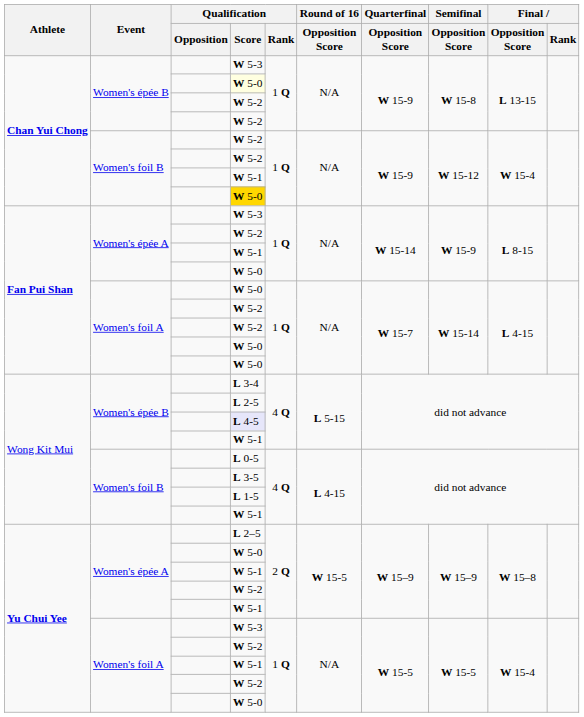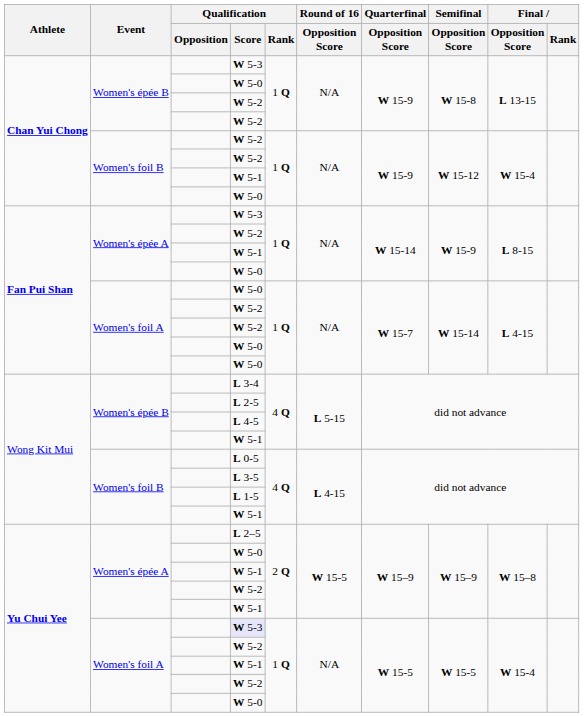(248, 83) lightyellow background -> (248, 83) no background
(248, 196) gold background -> (248, 196) no background
(246, 421) lavender background -> (246, 421) no background
(248, 628) no background -> (248, 628) lavender background
